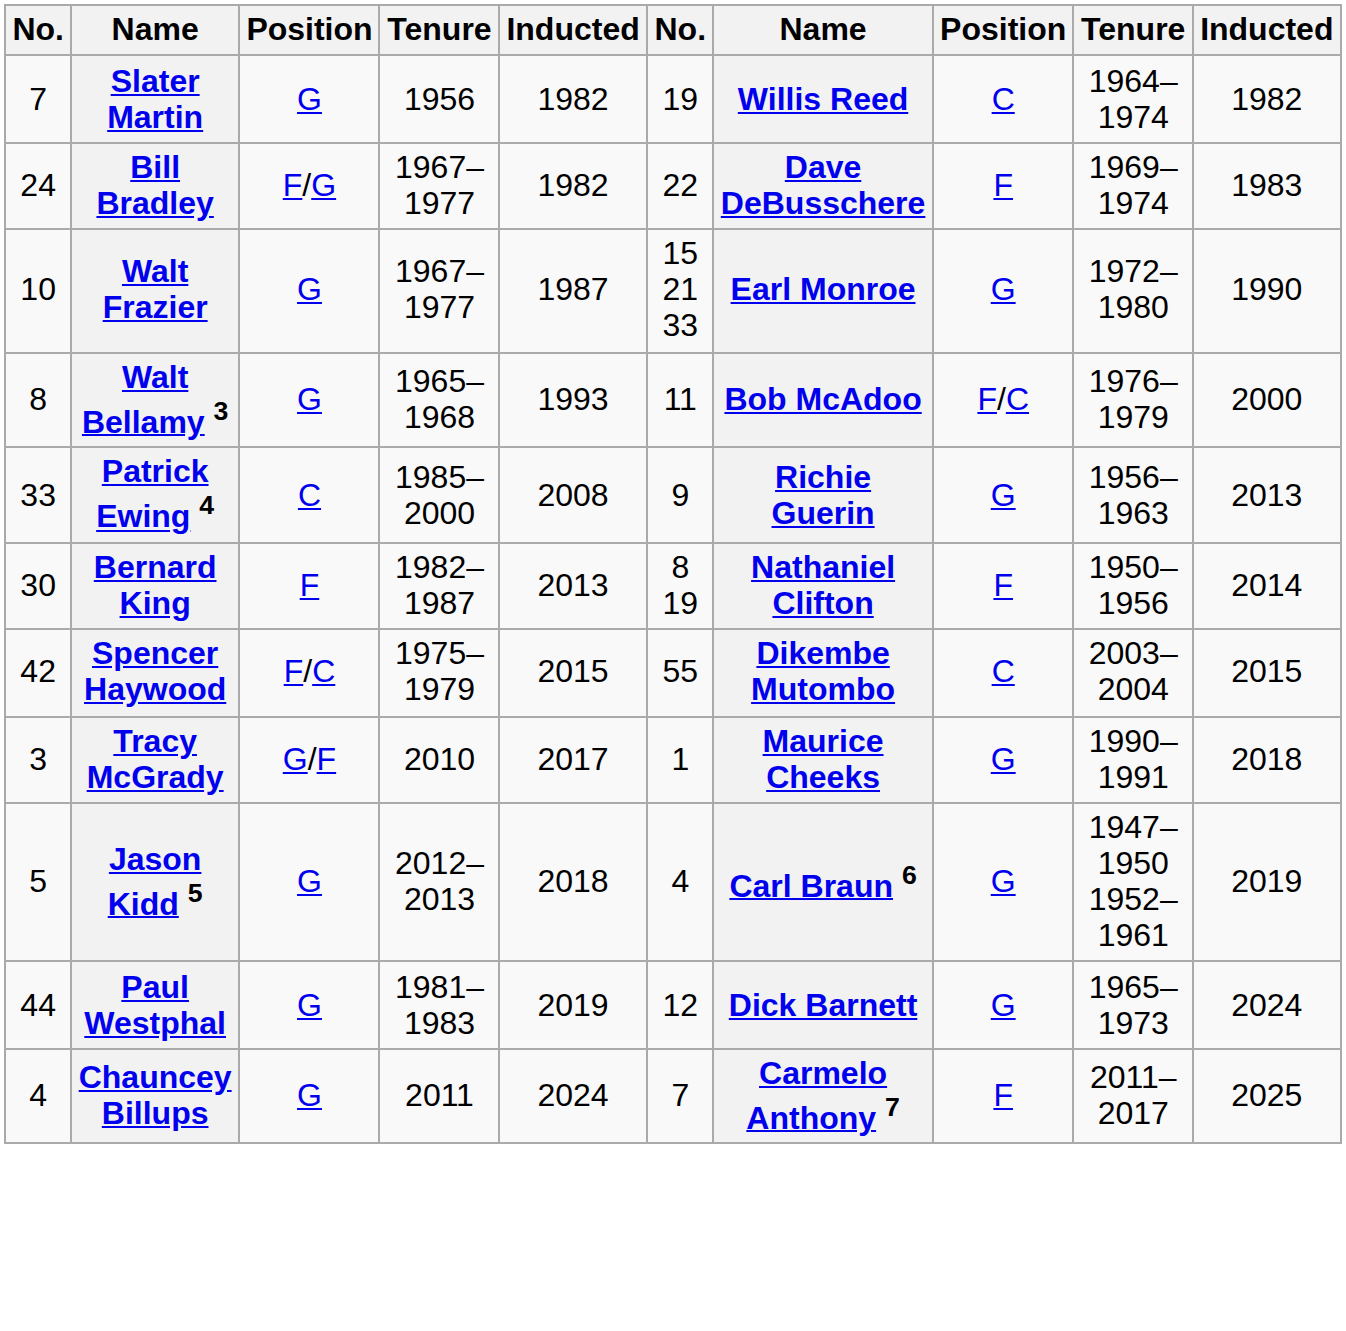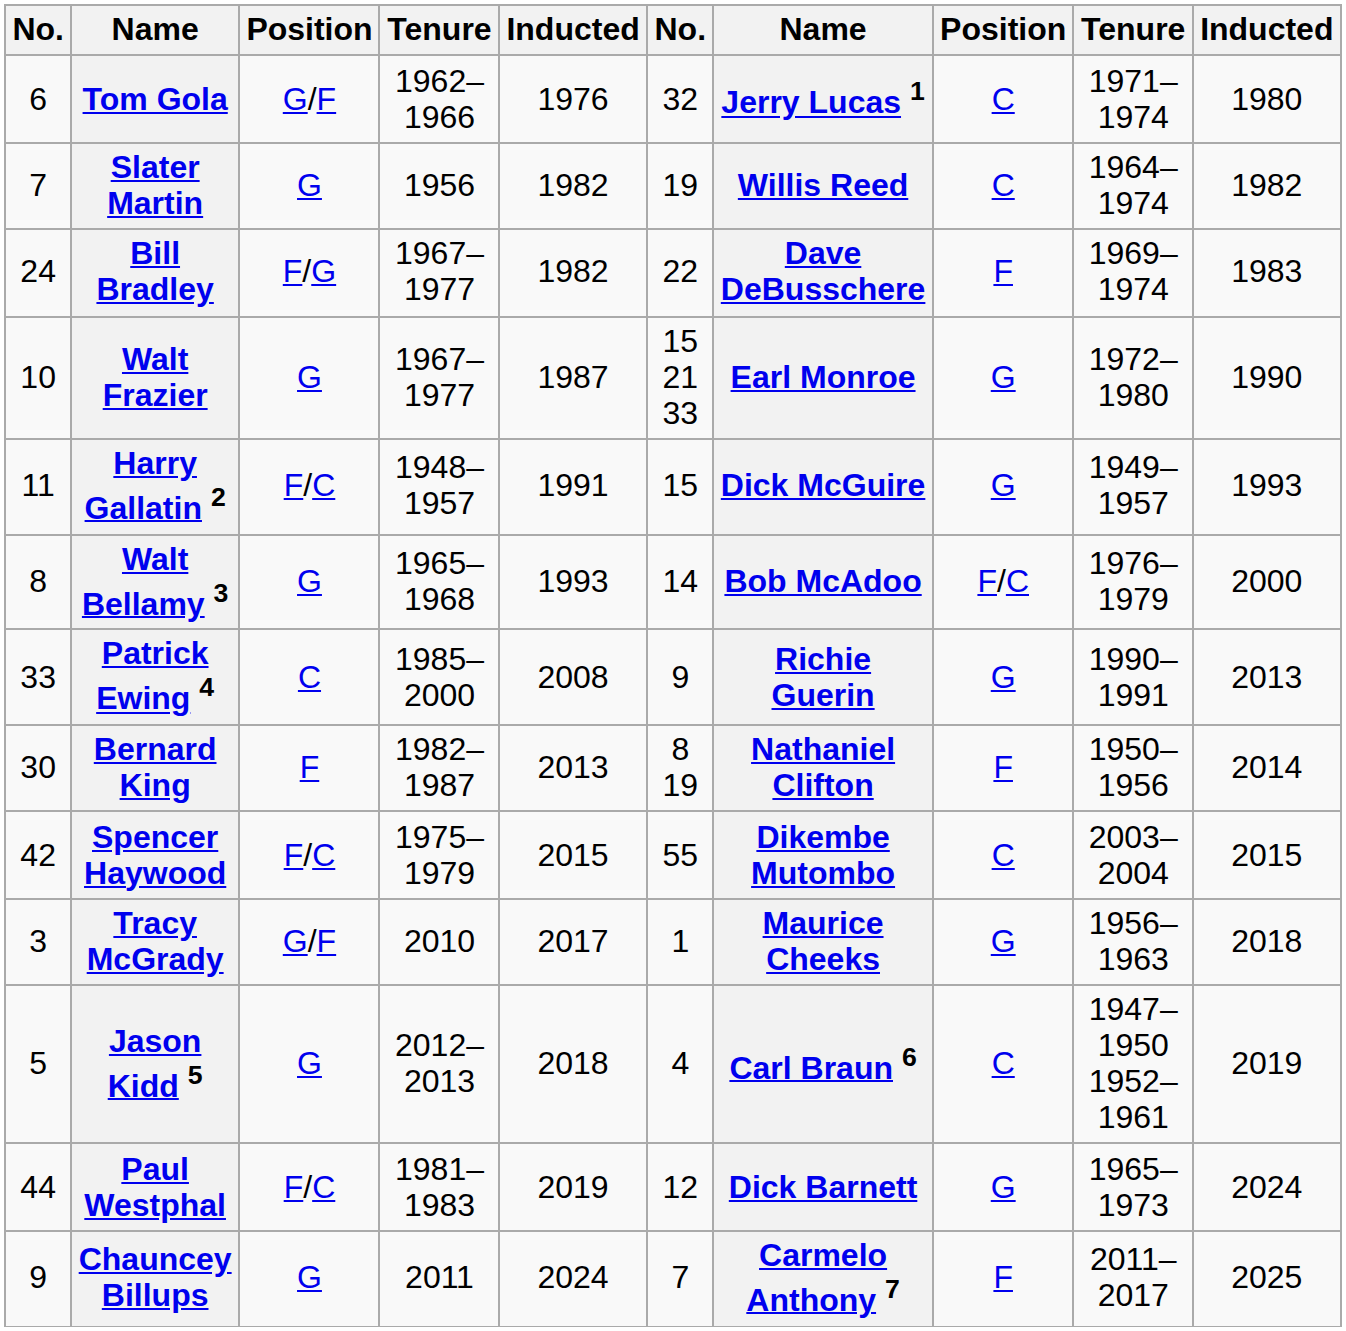+ row: (155, 98)
+ row: (155, 485)
(680, 399) 11 -> (680, 581) 14
(1133, 494) 1956–1963 -> (1133, 676) 1990–1991
(1133, 759) 1990–1991 -> (1133, 941) 1956–1963
(1003, 881) G -> (1003, 1064) C
(309, 1004) G -> (309, 1186) F/C
(38, 1095) 4 -> (38, 1277) 9
